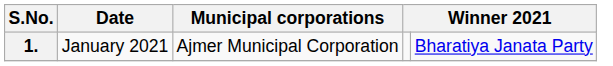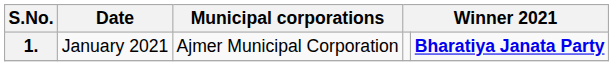(504, 46) normal -> (510, 46) bold
